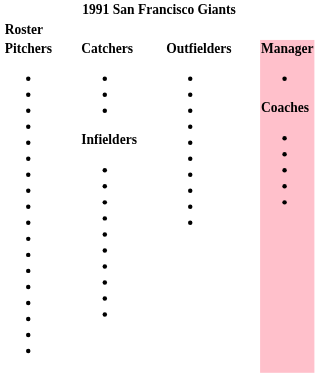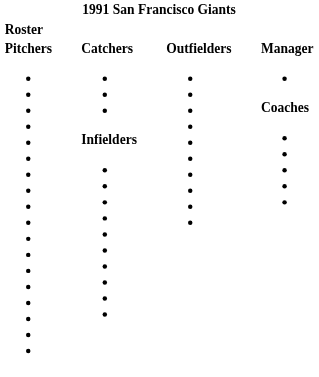(287, 125) pink background -> (287, 125) no background
